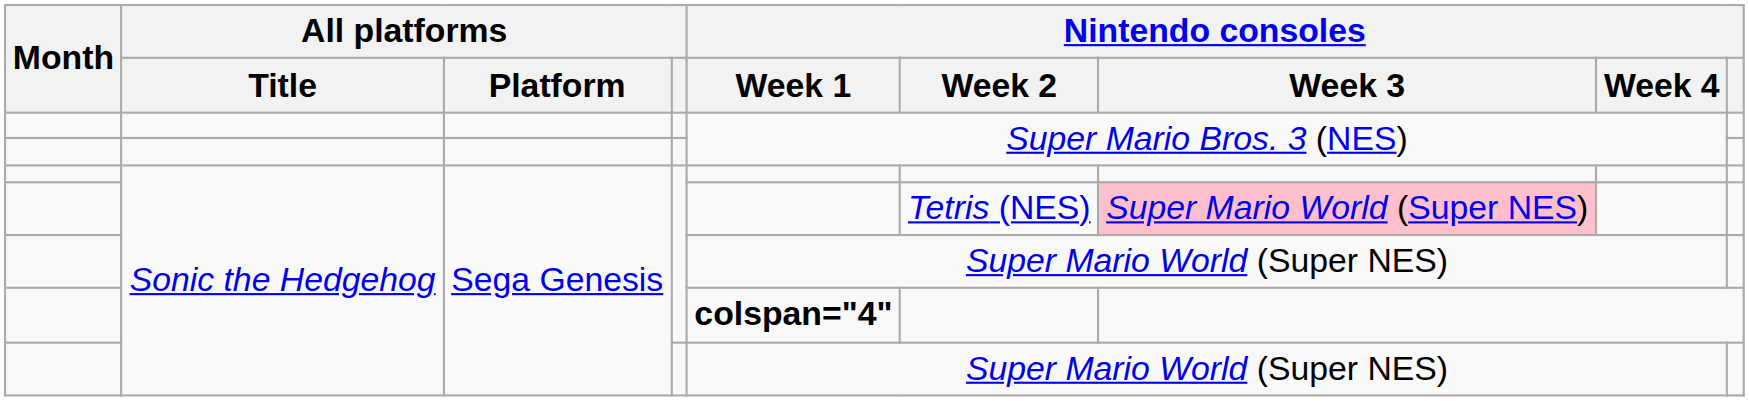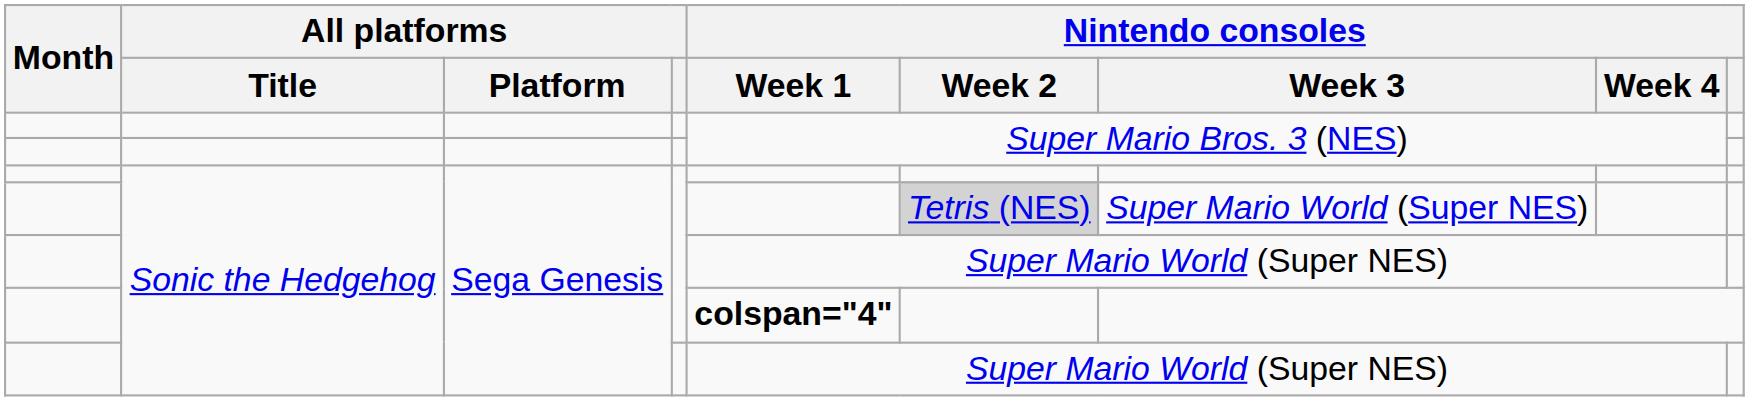(999, 207) no background -> (999, 207) lightgrey background
(1347, 207) pink background -> (1347, 207) no background
